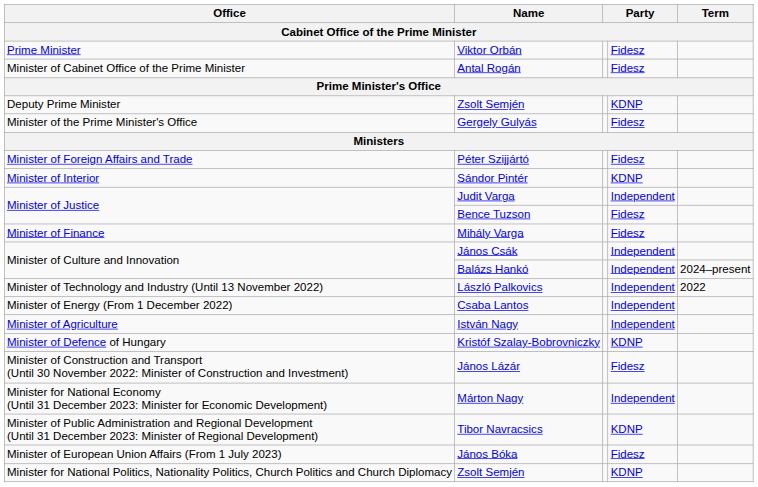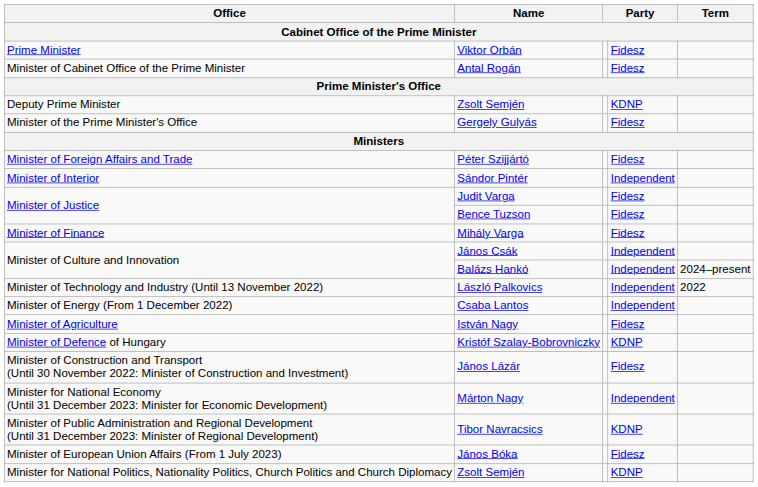(627, 178) KDNP -> (643, 178) Independent
(643, 196) Independent -> (628, 196) Fidesz
(643, 324) Independent -> (628, 324) Fidesz
